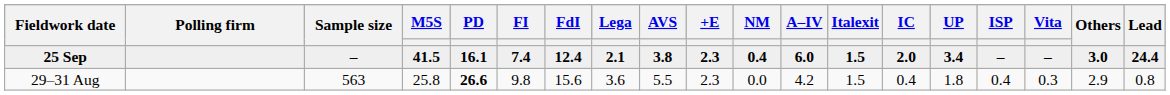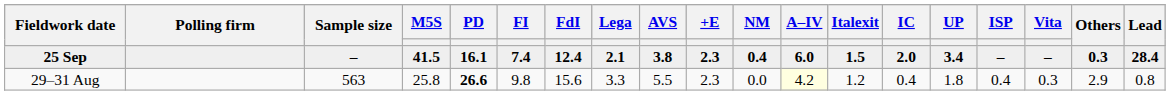(1098, 57) 3.0 -> (1098, 57) 0.3
(1145, 57) 24.4 -> (1145, 57) 28.4
(615, 79) 3.6 -> (615, 79) 3.3
(804, 79) no background -> (804, 79) lightyellow background
(855, 79) 1.5 -> (855, 79) 1.2
